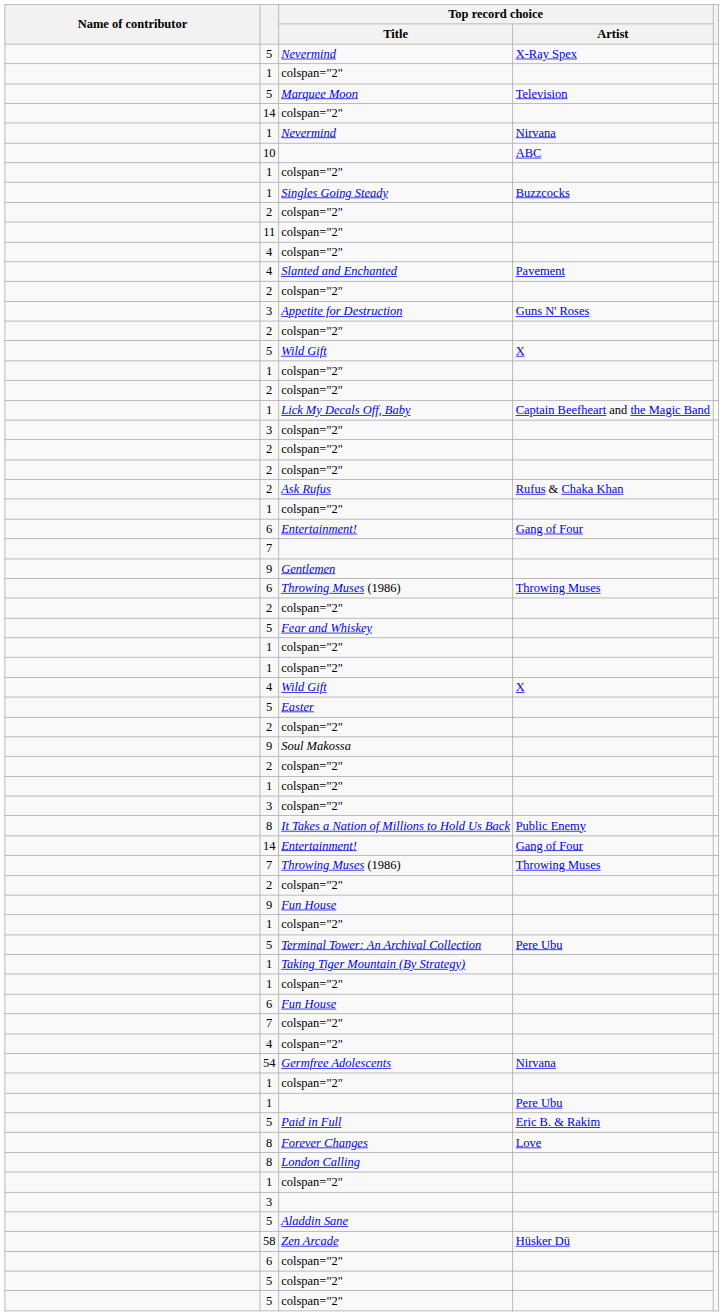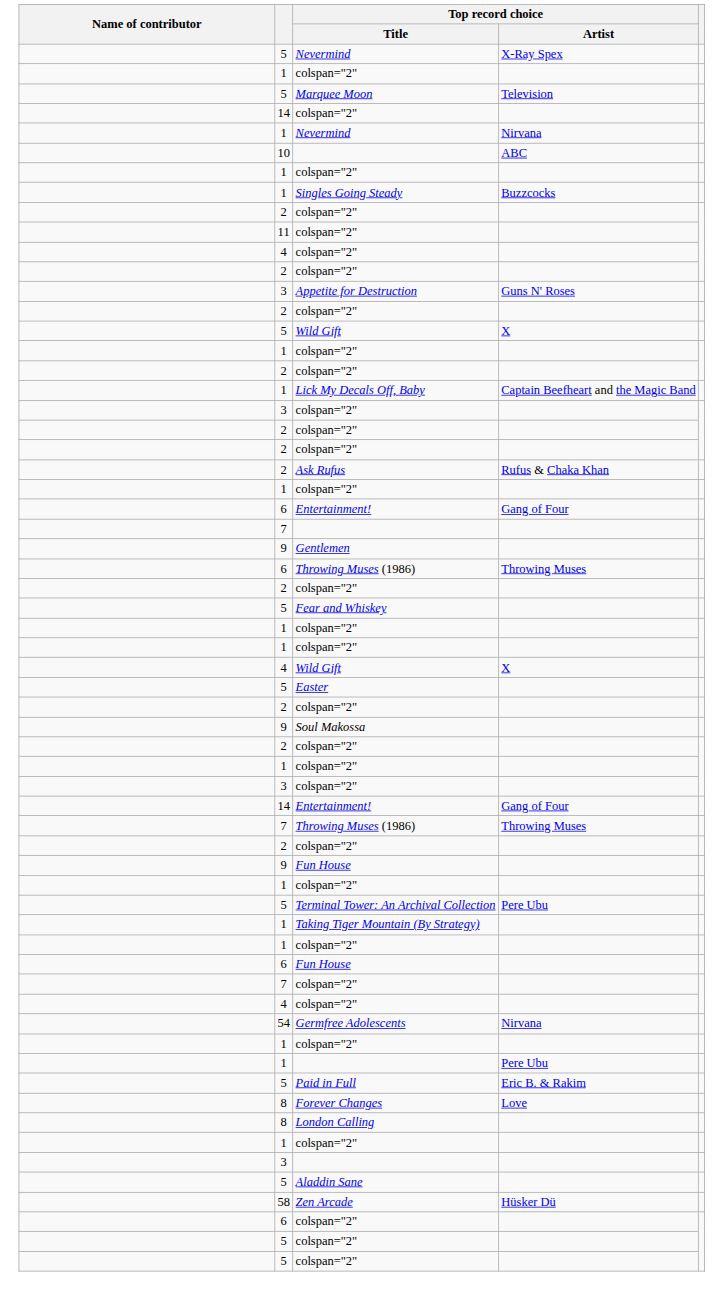- row: (269, 271)
- row: (269, 825)
